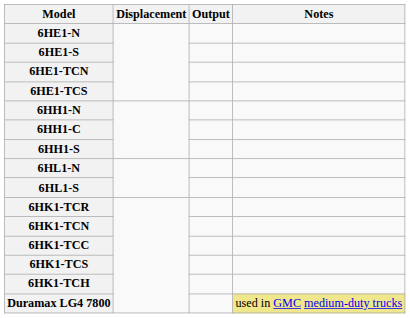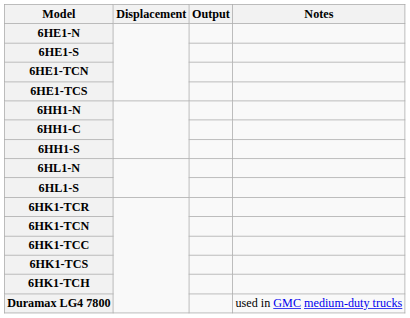(319, 303) khaki background -> (319, 303) no background
